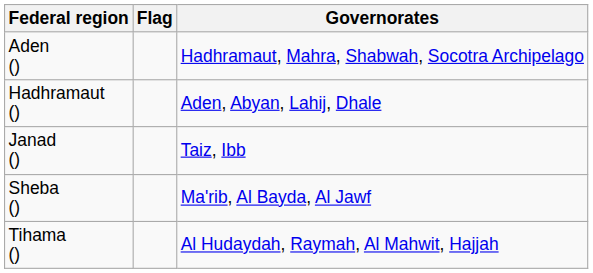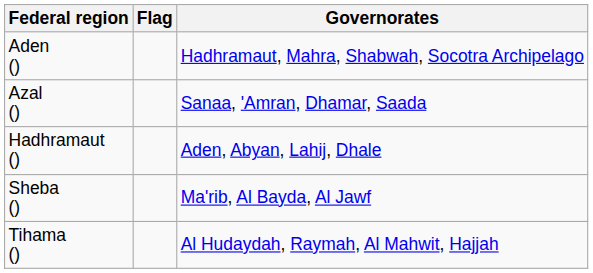+ row: (26, 103)
- row: (32, 150)
